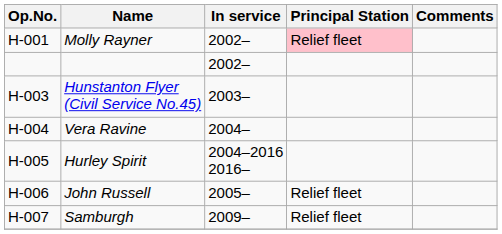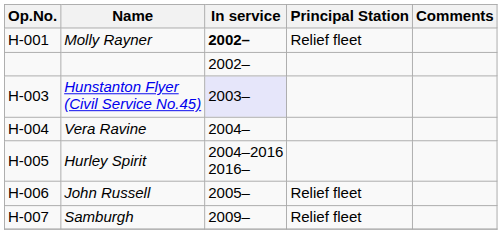(229, 40) normal -> (229, 40) bold
(326, 40) pink background -> (326, 40) no background
(229, 96) no background -> (229, 96) lavender background
